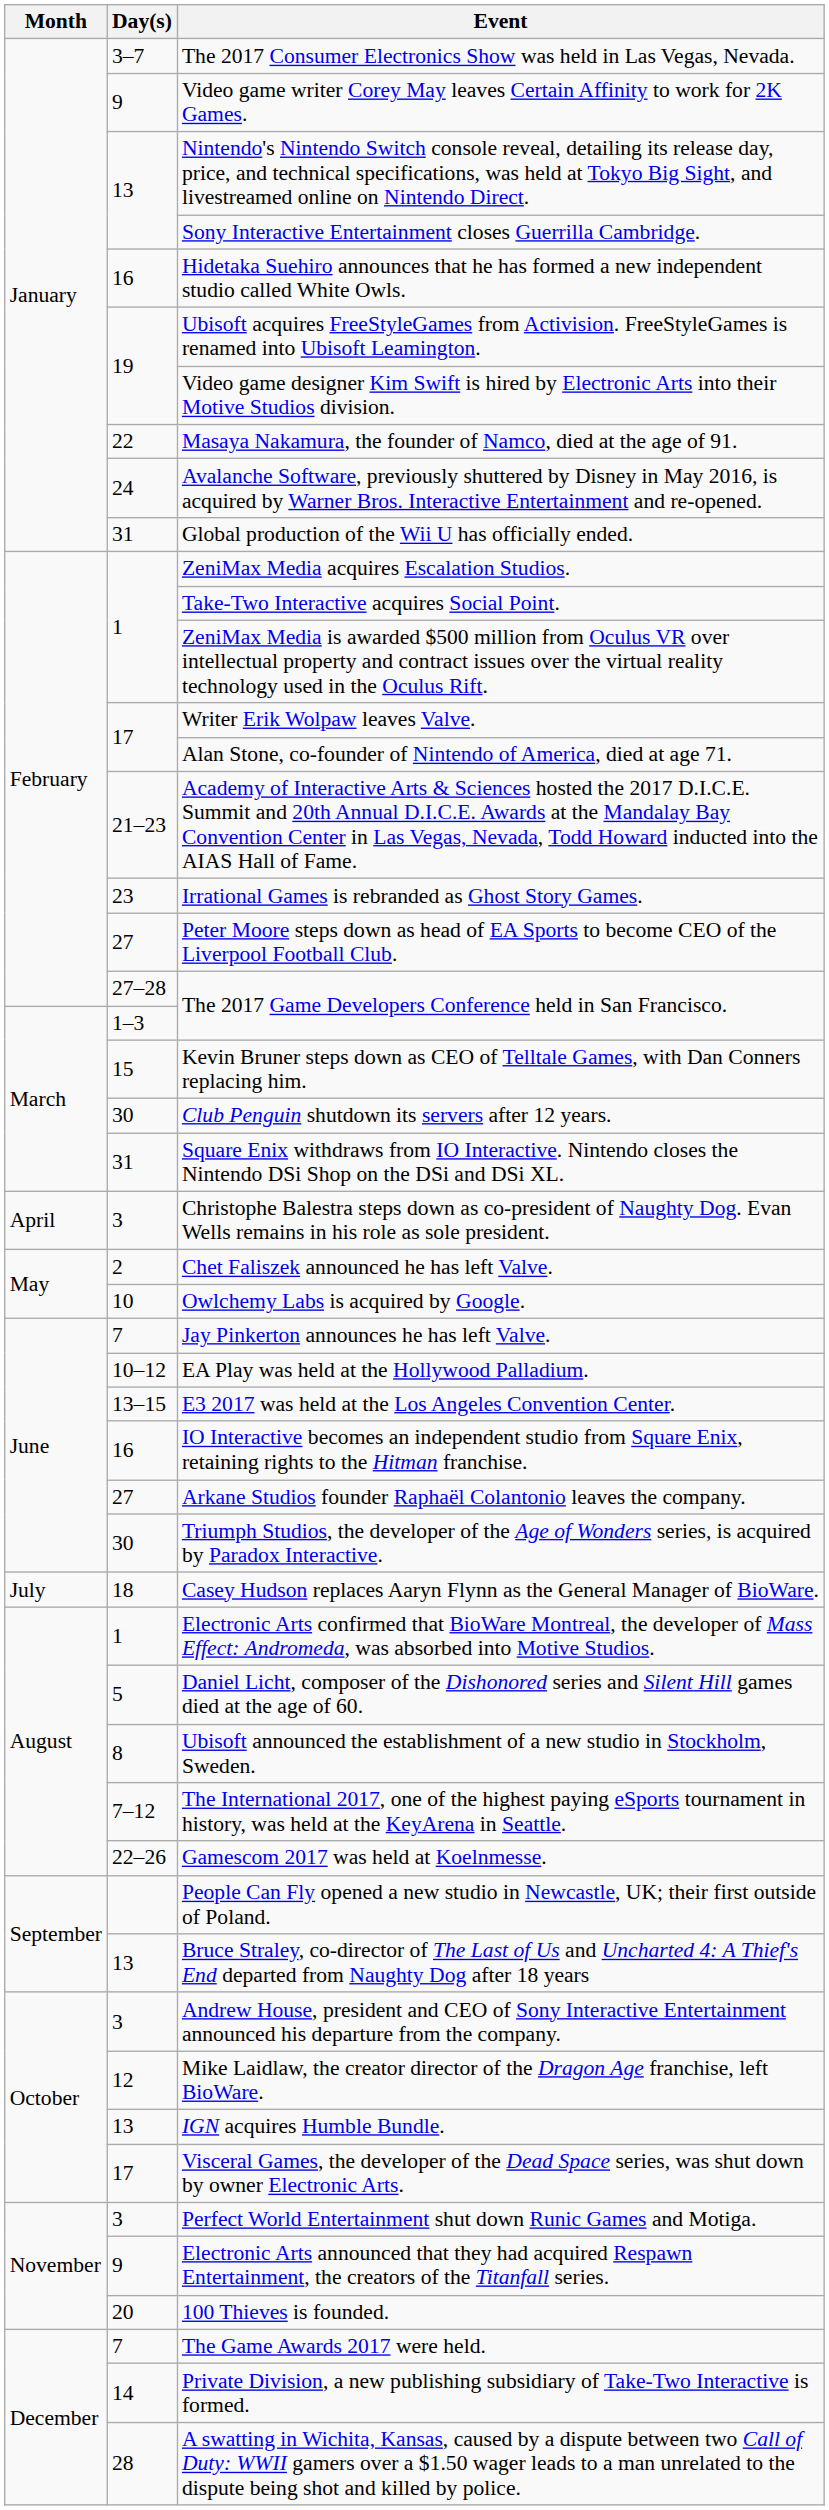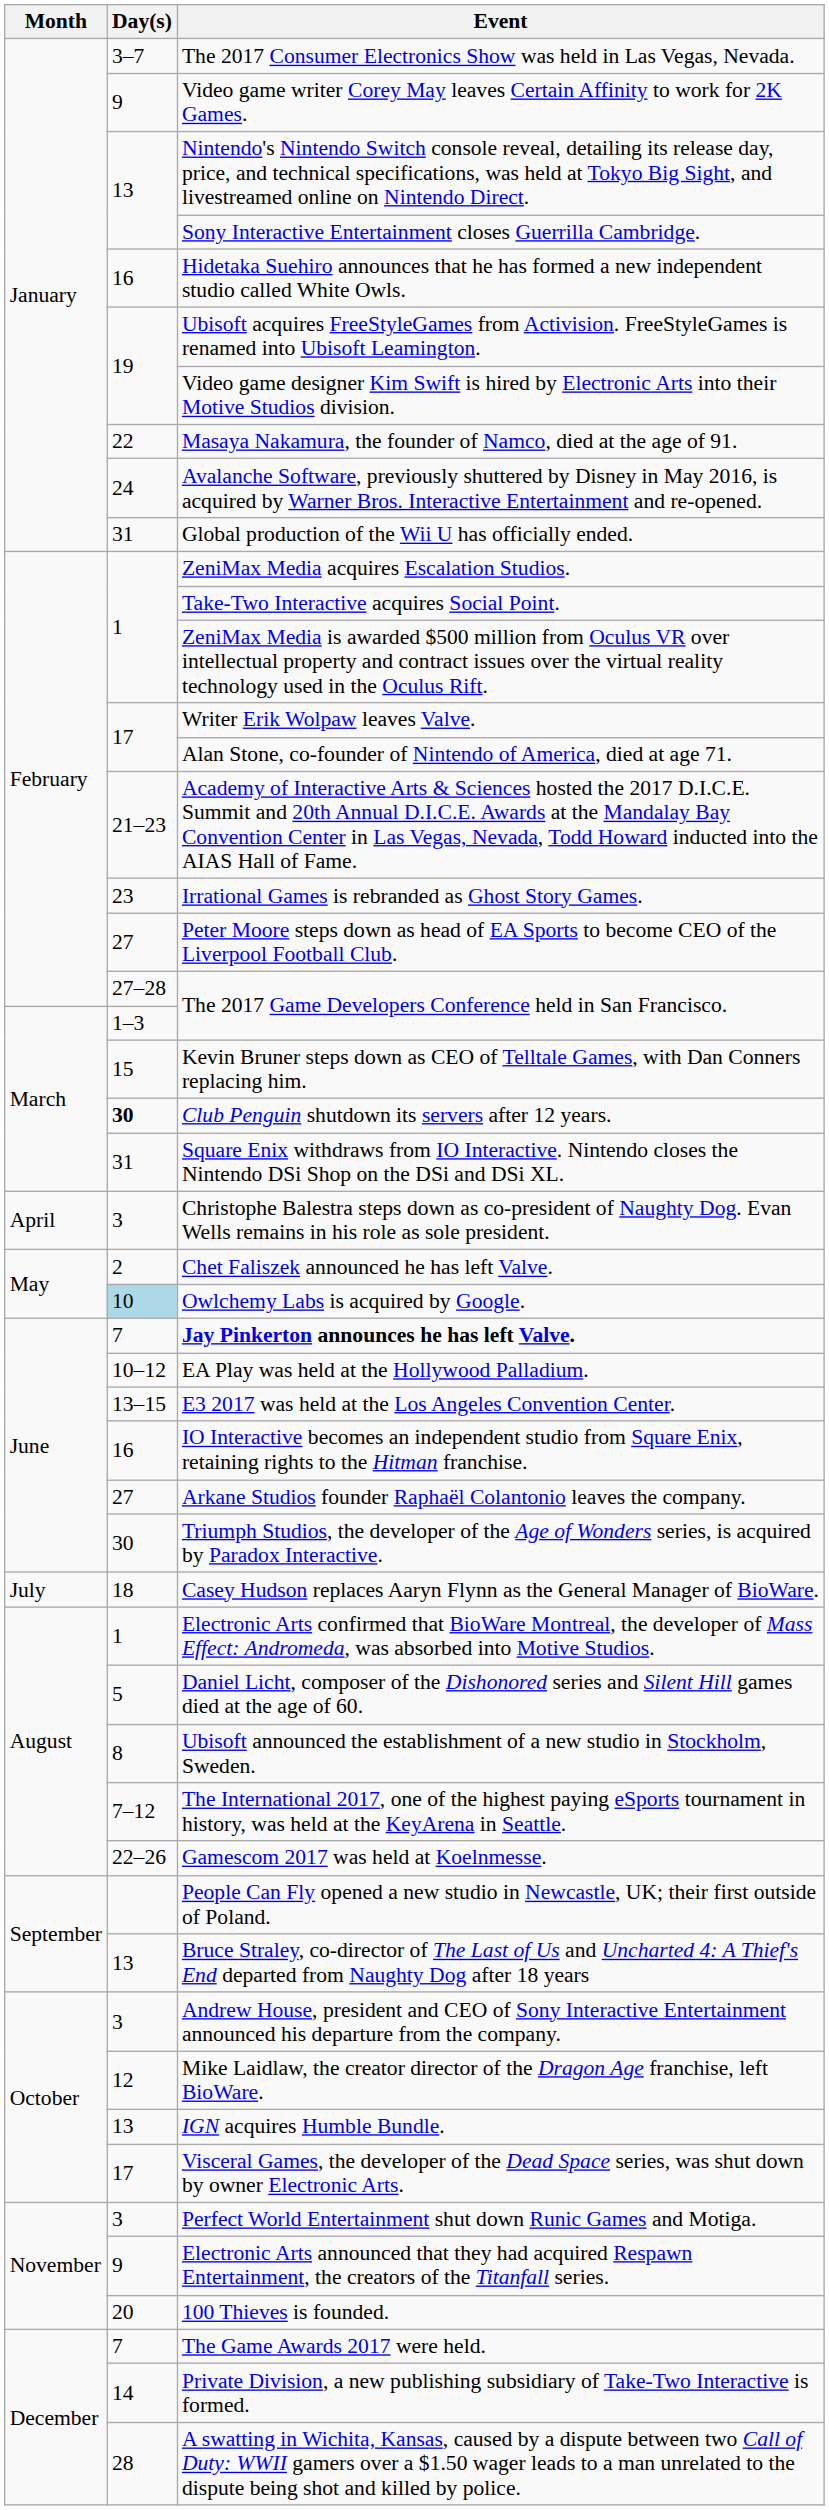(123, 1115) normal -> (123, 1115) bold
(123, 1301) no background -> (123, 1301) lightblue background
(366, 1335) normal -> (378, 1335) bold
